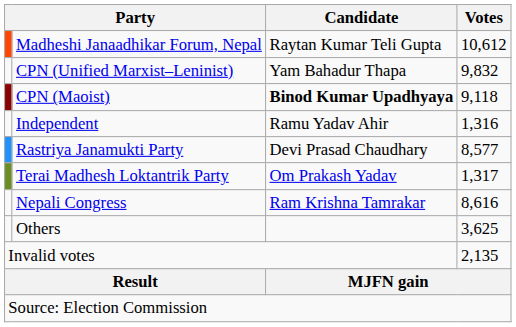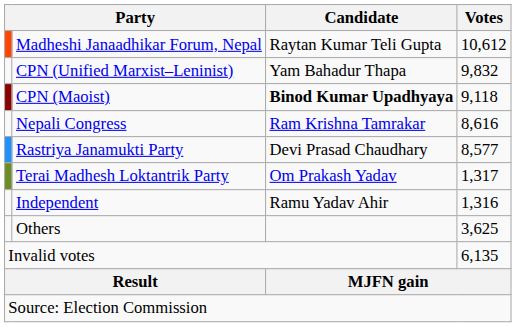rows swapped: (71, 202) <-> (57, 123)
(480, 255) 2,135 -> (480, 255) 6,135
